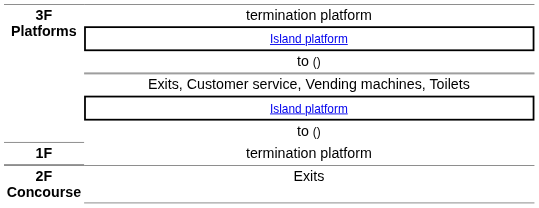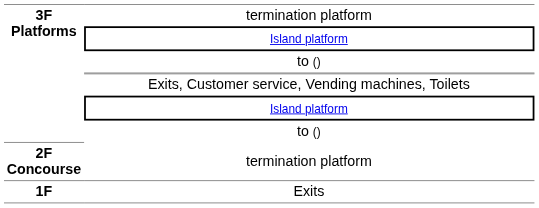(44, 153) 1F -> (44, 161) 2F Concourse
(44, 184) 2F Concourse -> (44, 191) 1F
